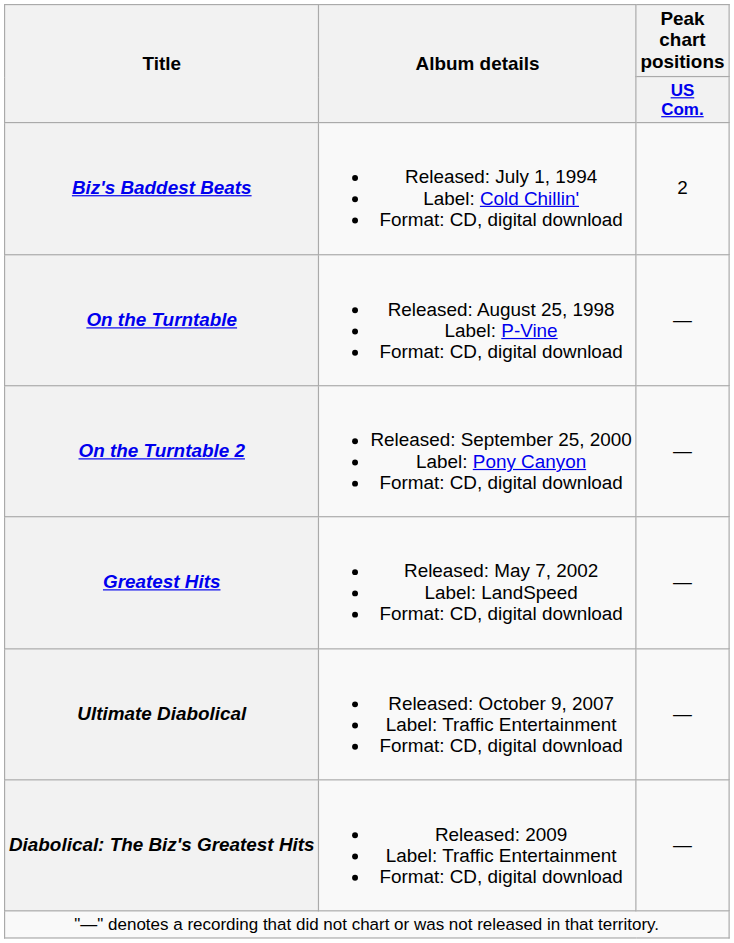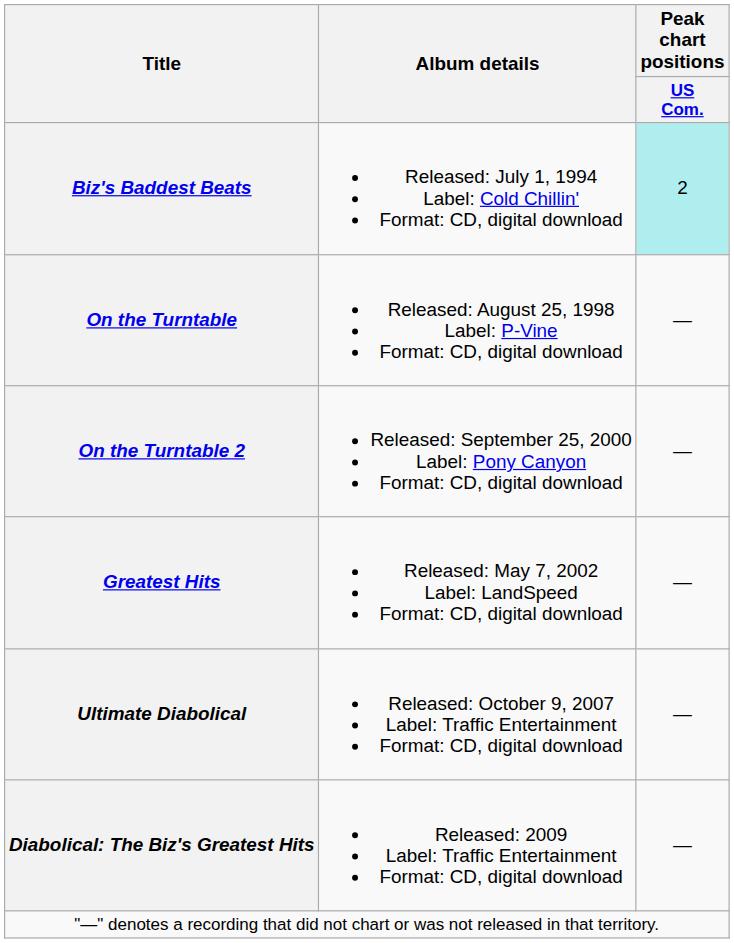(682, 188) no background -> (682, 188) paleturquoise background
